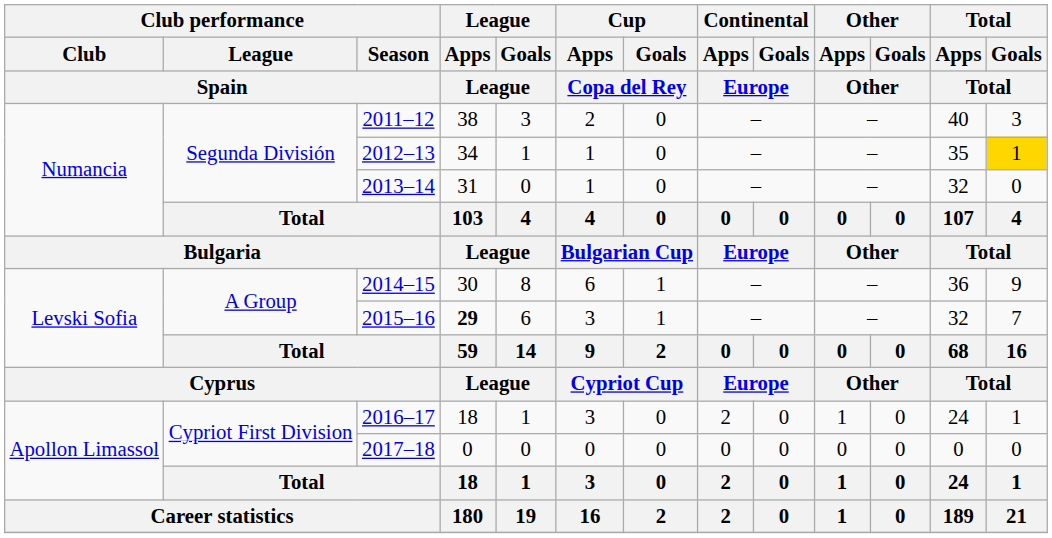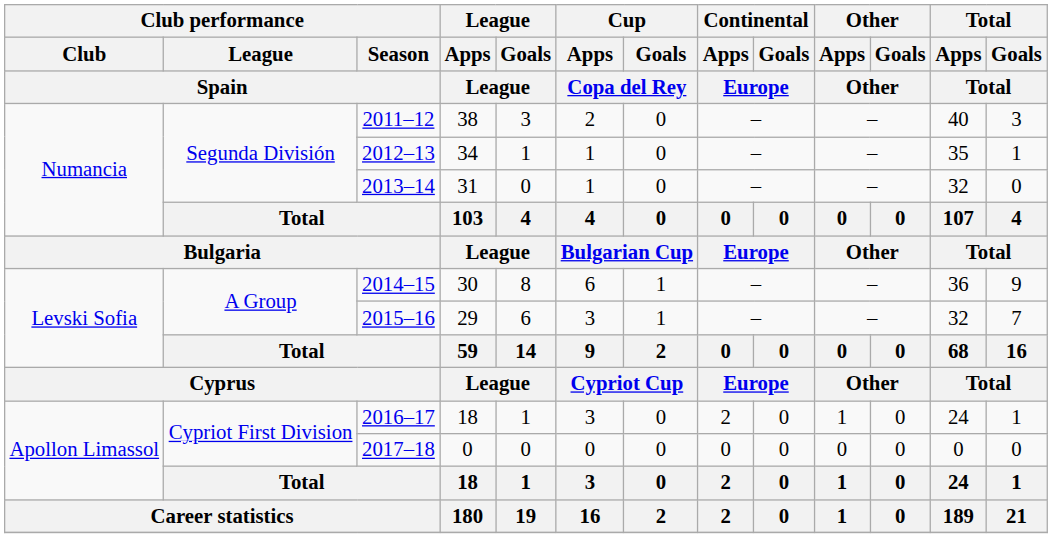(1016, 152) gold background -> (1016, 152) no background
(468, 317) bold -> (468, 317) normal
